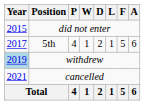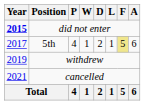(17, 28) normal -> (17, 28) bold
(123, 44) no background -> (123, 44) khaki background
(17, 60) lightblue background -> (17, 60) no background
